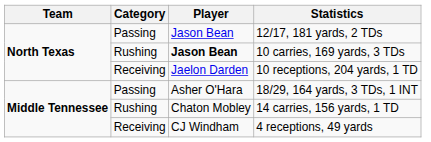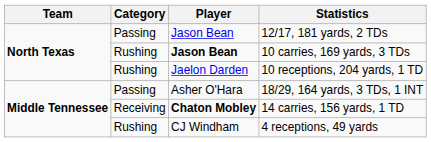(140, 71) Receiving -> (135, 71) Rushing
(135, 108) Rushing -> (140, 108) Receiving
(211, 108) normal -> (214, 108) bold
(140, 127) Receiving -> (135, 127) Rushing
